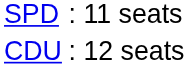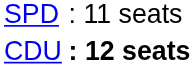(127, 51) normal -> (129, 51) bold
